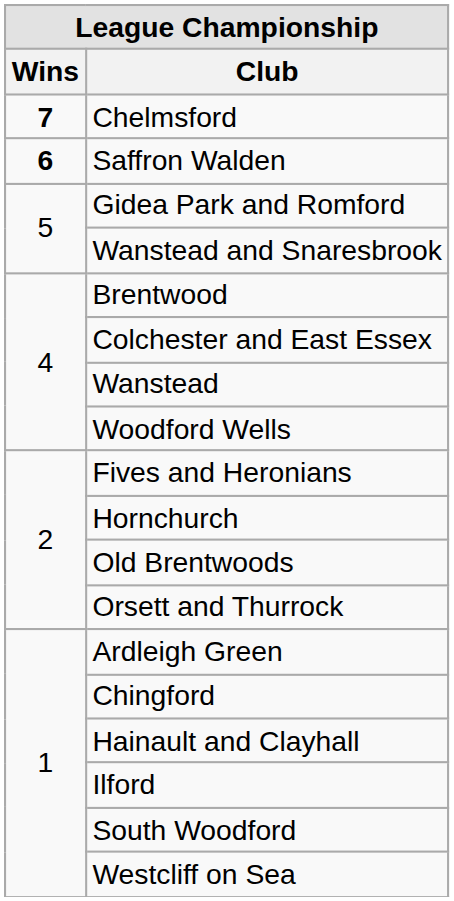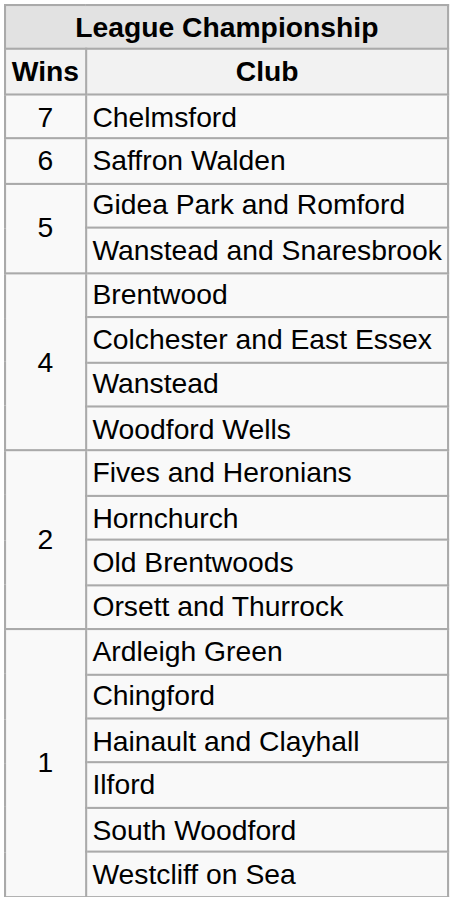(45, 116) bold -> (45, 116) normal
(45, 161) bold -> (45, 161) normal
